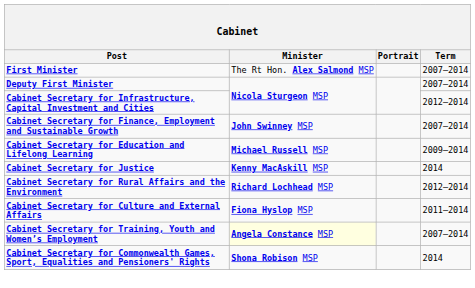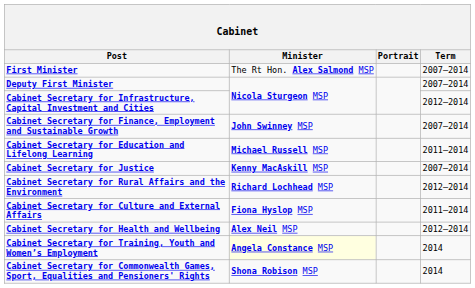(445, 150) 2009–2014 -> (445, 150) 2011–2014
(433, 168) 2014 -> (445, 168) 2007–2014
+ row: (113, 229)
(445, 234) 2007–2014 -> (433, 248) 2014
